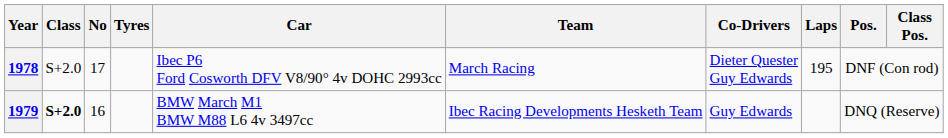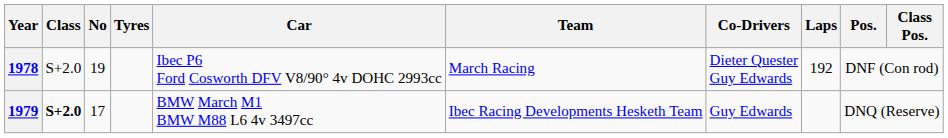(98, 69) 17 -> (98, 69) 19
(821, 69) 195 -> (821, 69) 192
(98, 111) 16 -> (98, 111) 17
